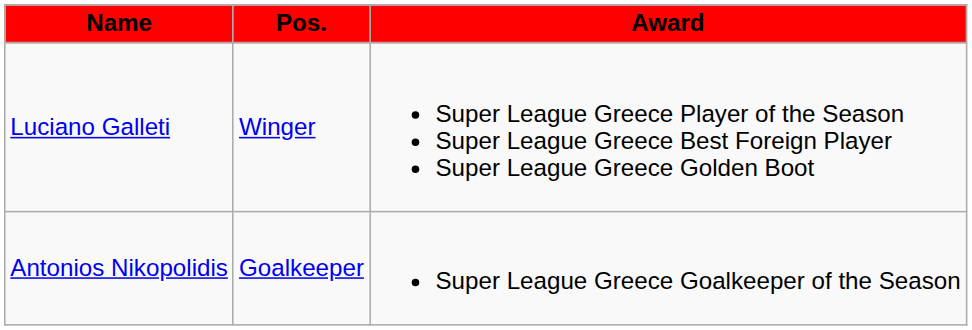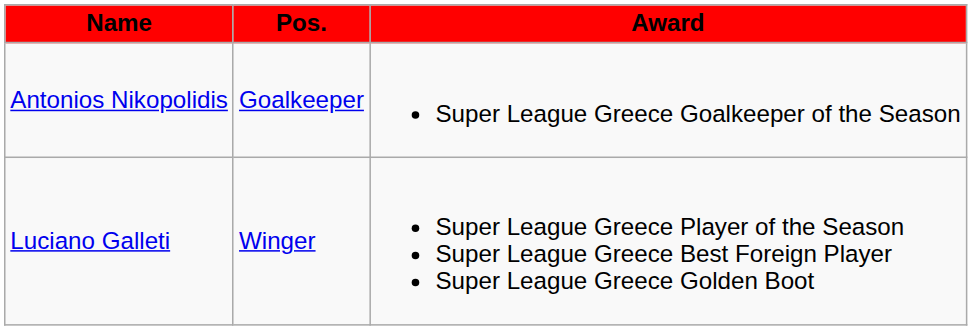rows swapped: (90, 126) <-> (119, 267)
